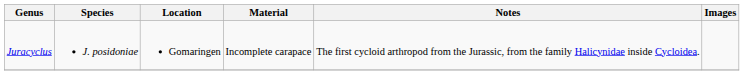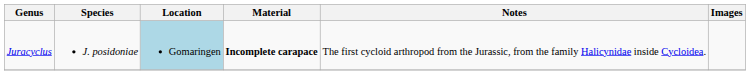(182, 51) no background -> (182, 51) lightblue background
(268, 51) normal -> (272, 51) bold
